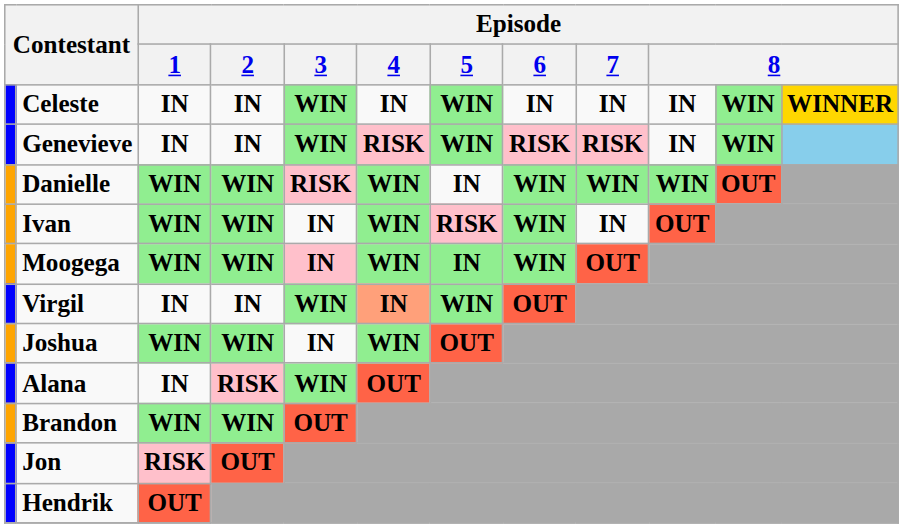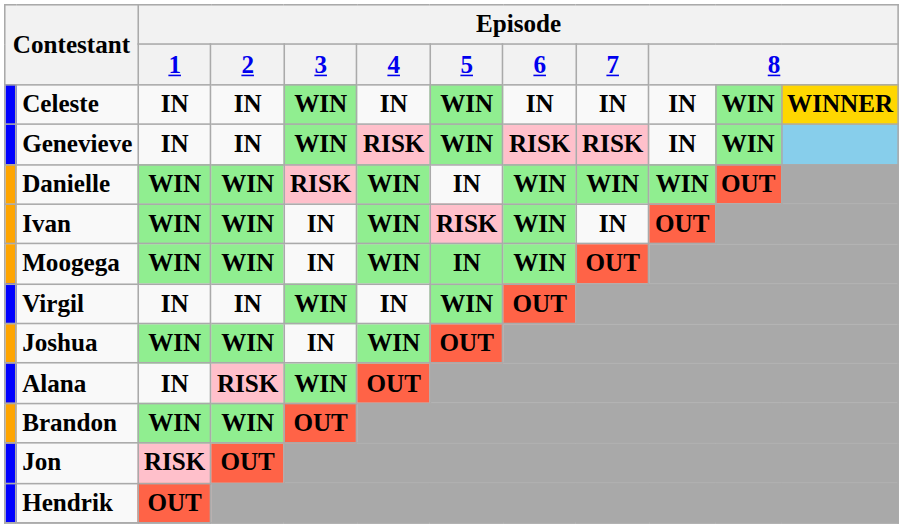(321, 263) pink background -> (321, 263) no background
(394, 303) lightsalmon background -> (394, 303) no background
